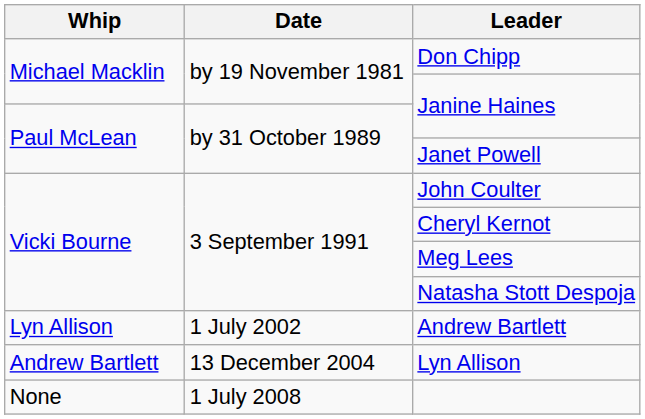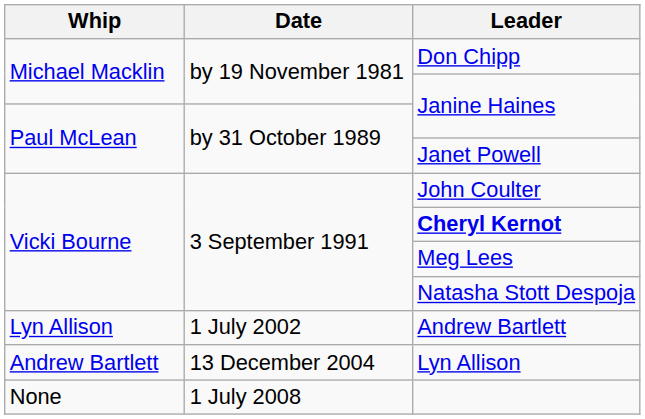(484, 224) normal -> (489, 224) bold
